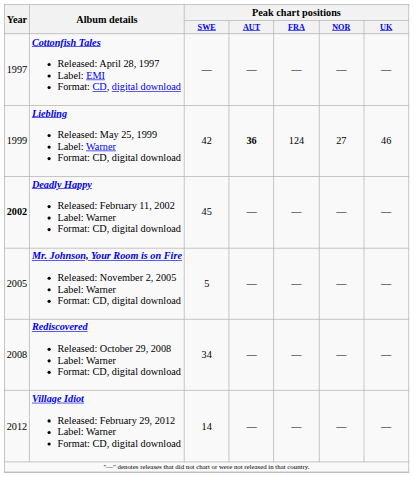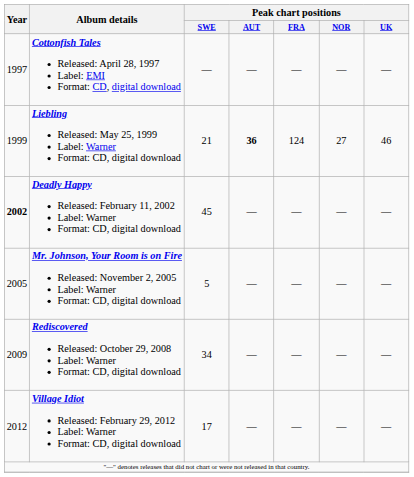(207, 141) 42 -> (207, 141) 21
(17, 354) 2008 -> (17, 354) 2009
(207, 426) 14 -> (207, 426) 17
